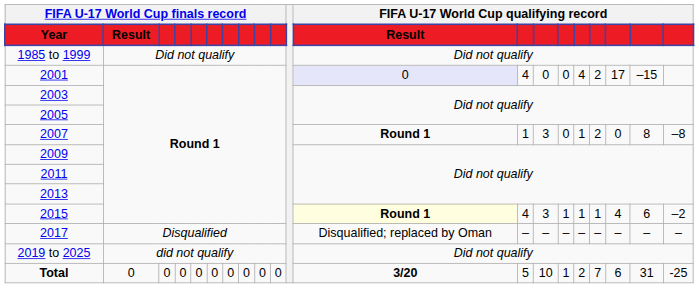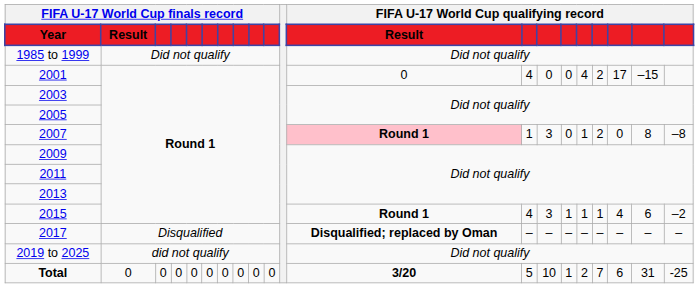(405, 75) lavender background -> (404, 75) no background
(405, 134) no background -> (404, 134) pink background
(405, 213) lightyellow background -> (404, 213) no background
(405, 233) normal -> (404, 233) bold
